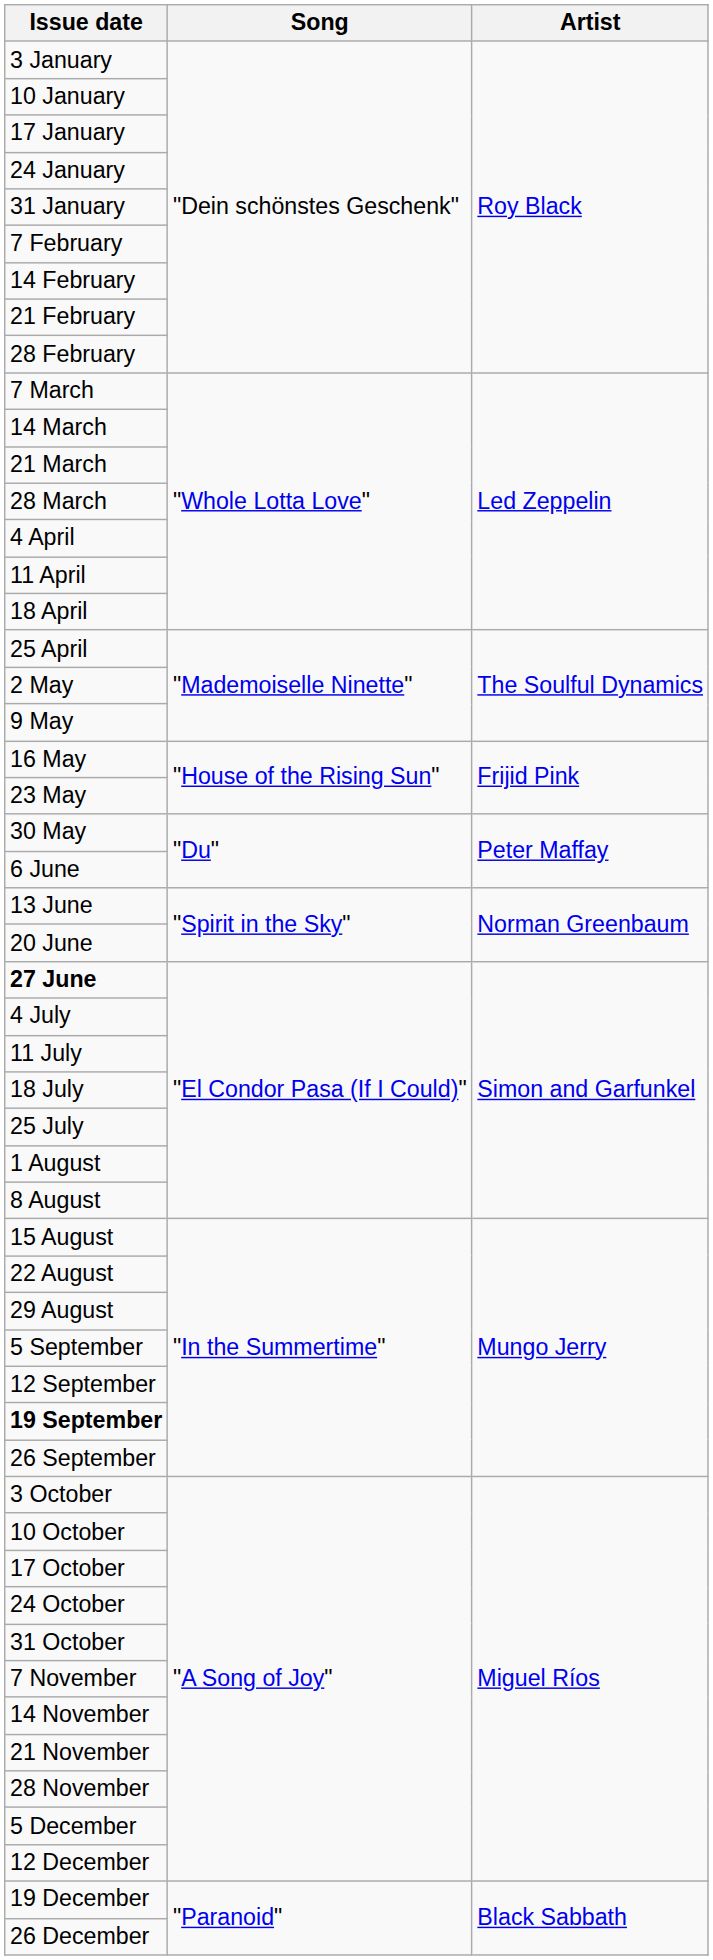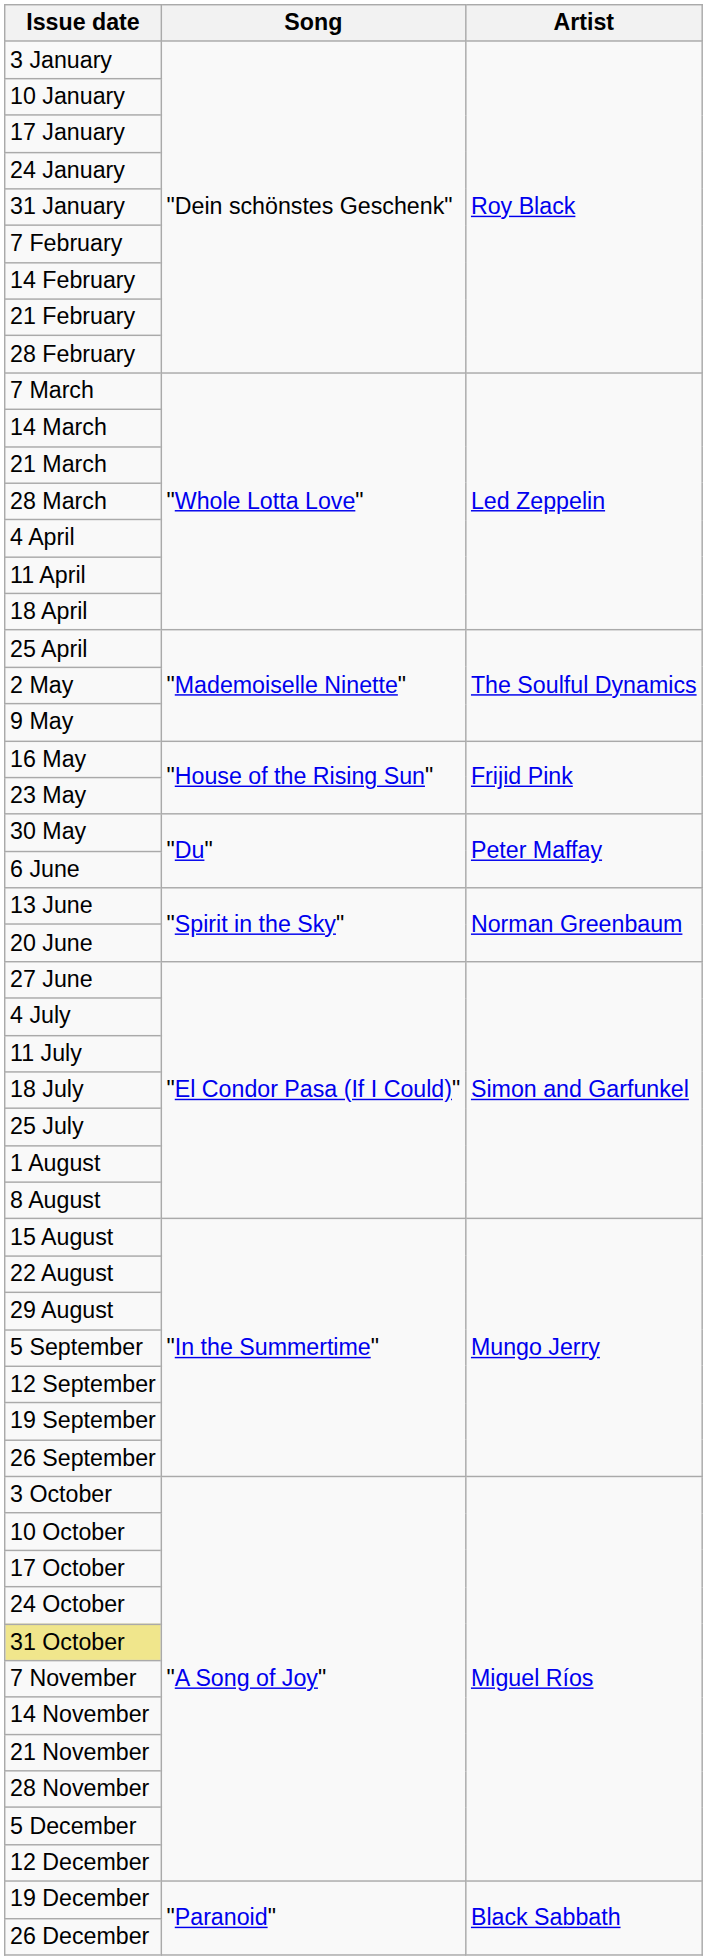(53, 979) bold -> (51, 979) normal
(86, 1421) bold -> (83, 1421) normal
(67, 1641) no background -> (67, 1641) khaki background
